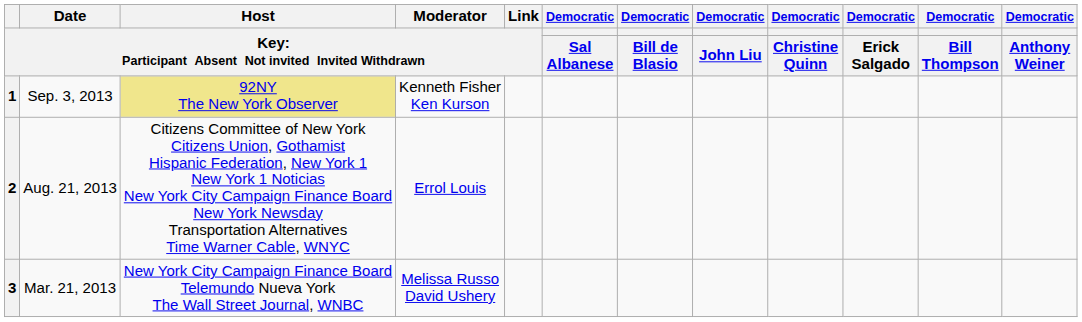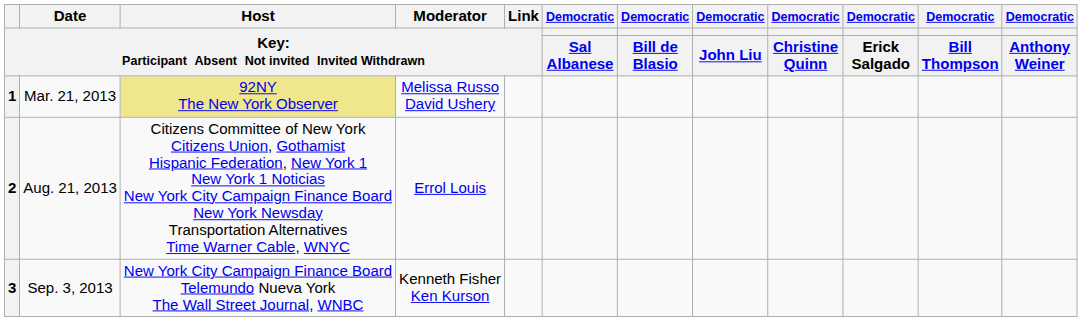(70, 96) Sep. 3, 2013 -> (70, 96) Mar. 21, 2013
(450, 96) Kenneth Fisher Ken Kurson -> (450, 96) Melissa Russo David Ushery
(70, 287) Mar. 21, 2013 -> (70, 287) Sep. 3, 2013
(450, 287) Melissa Russo David Ushery -> (450, 287) Kenneth Fisher Ken Kurson
